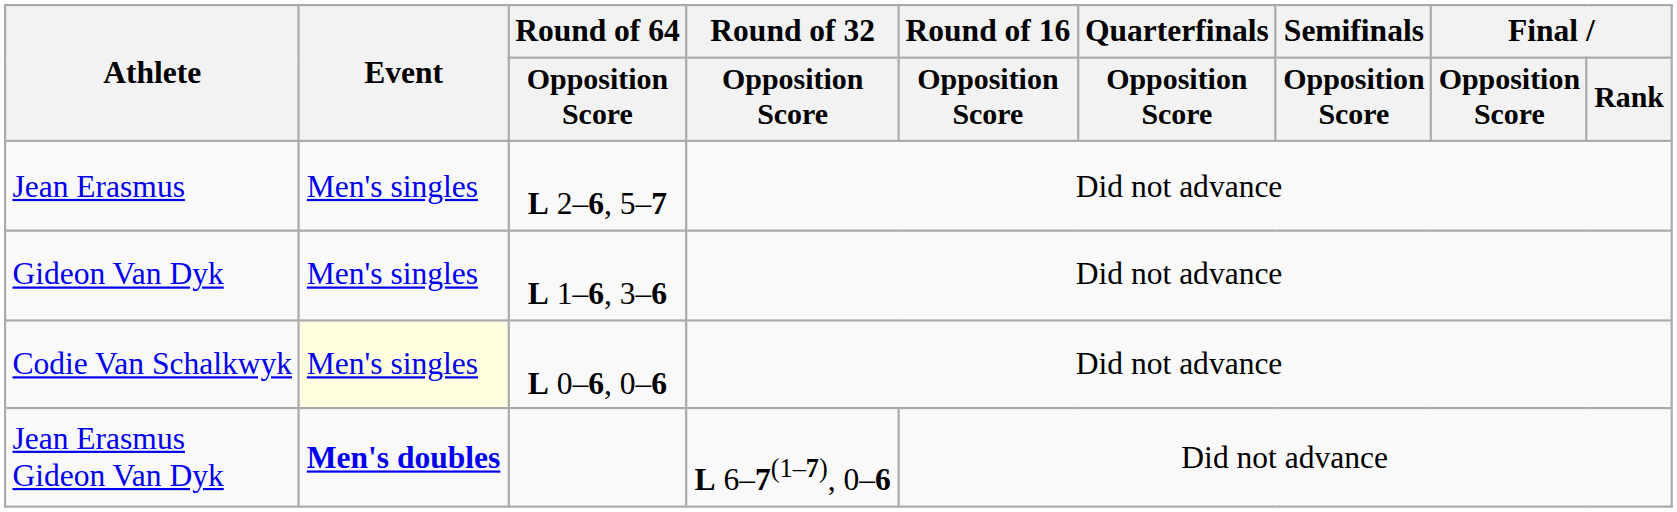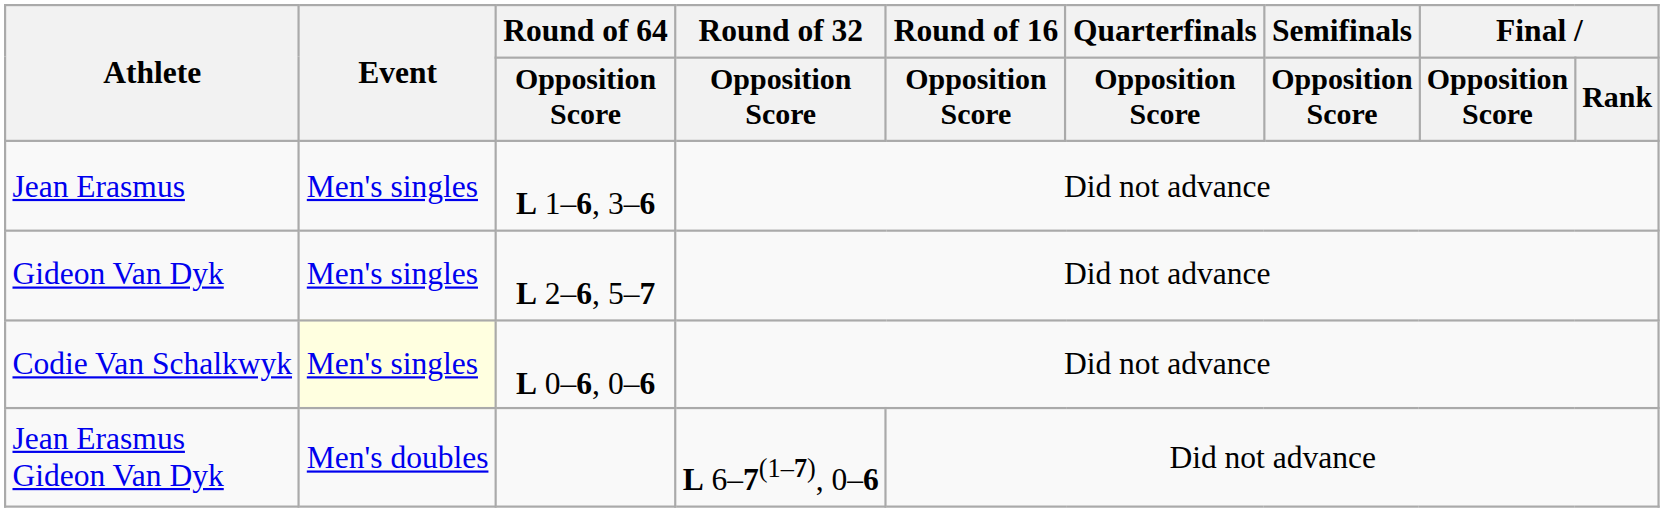(597, 204) L 2–6, 5–7 -> (586, 204) L 1–6, 3–6
(597, 293) L 1–6, 3–6 -> (586, 293) L 2–6, 5–7
(404, 457) bold -> (398, 457) normal
